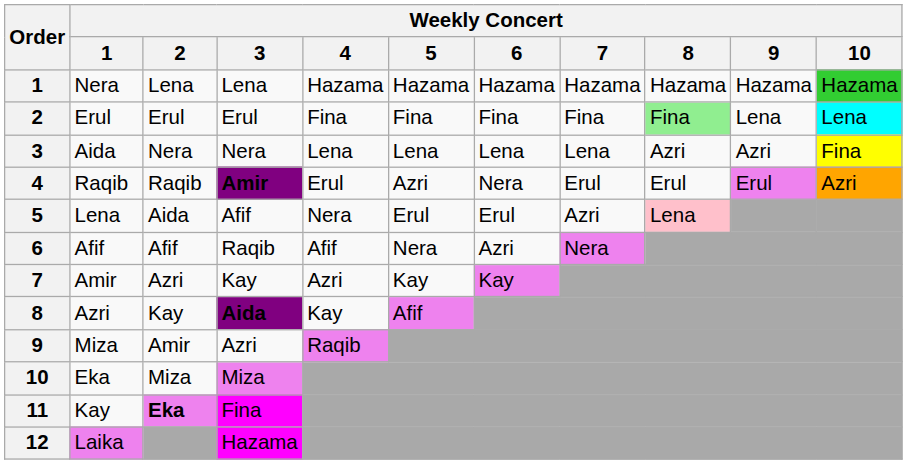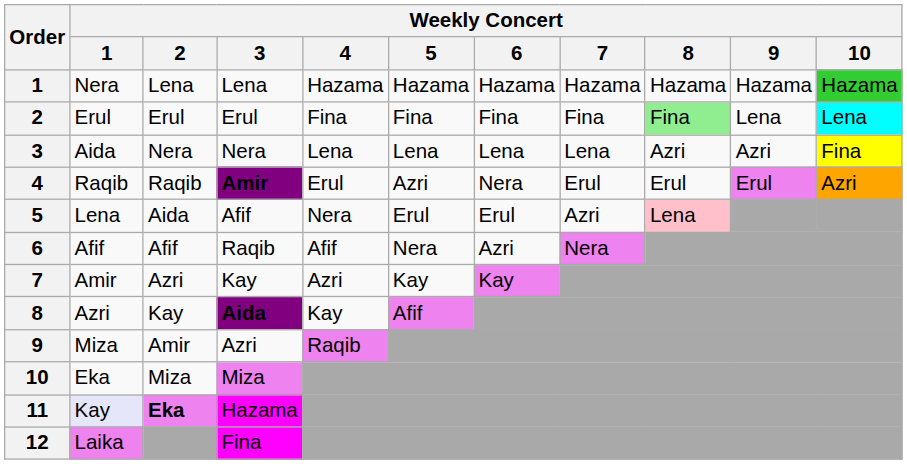(92, 410) no background -> (92, 410) lavender background
(241, 410) Fina -> (260, 410) Hazama
(260, 442) Hazama -> (241, 442) Fina
